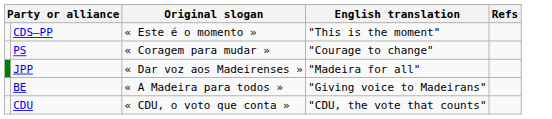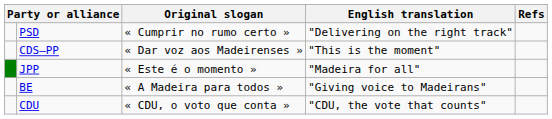+ row: (29, 31)
(191, 31) « Este é o momento » -> (214, 50) « Dar voz aos Madeirenses »
- row: (20, 50)
(214, 68) « Dar voz aos Madeirenses » -> (191, 68) « Este é o momento »
